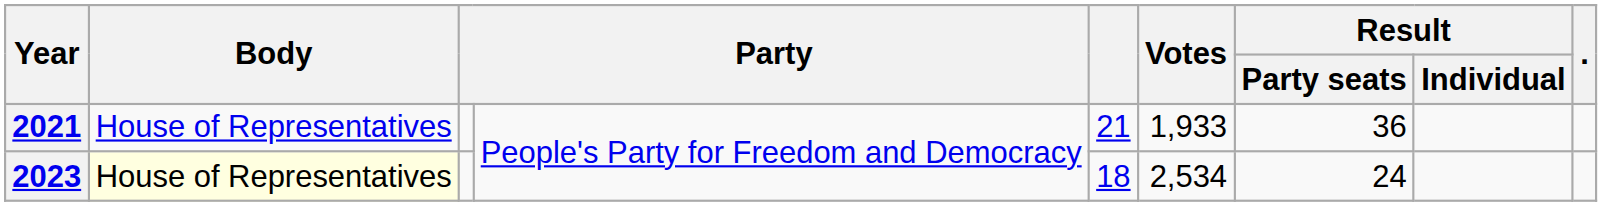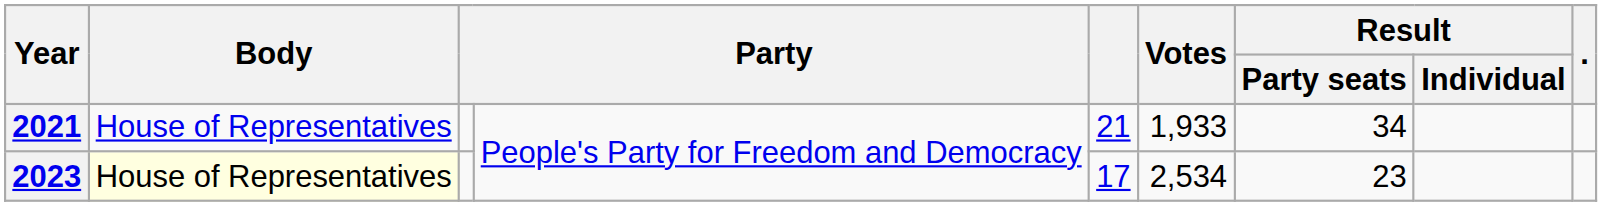(1390, 128) 36 -> (1390, 128) 34
(1113, 177) 18 -> (1113, 177) 17
(1390, 177) 24 -> (1390, 177) 23
